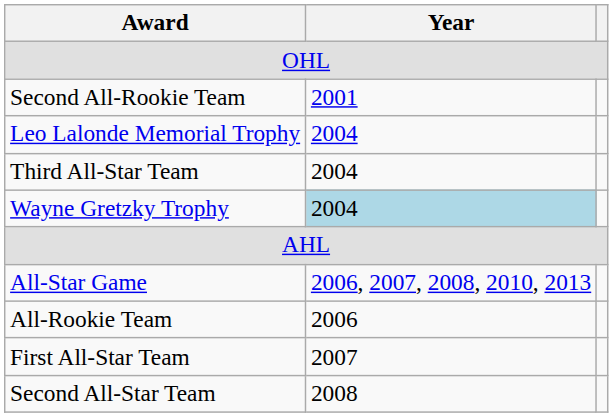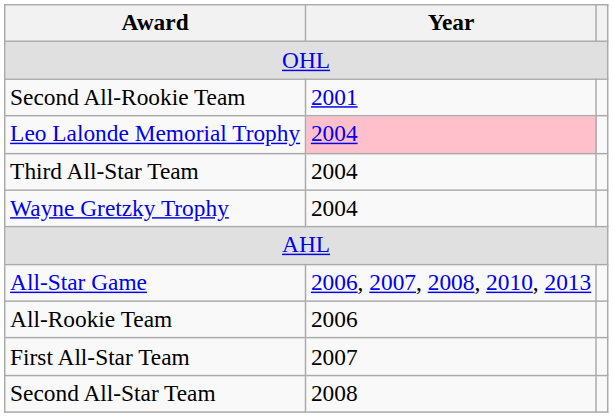(334, 134) no background -> (334, 134) pink background
(334, 208) lightblue background -> (334, 208) no background
